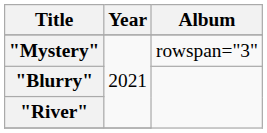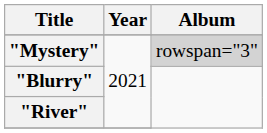(207, 50) no background -> (207, 50) lightgrey background
